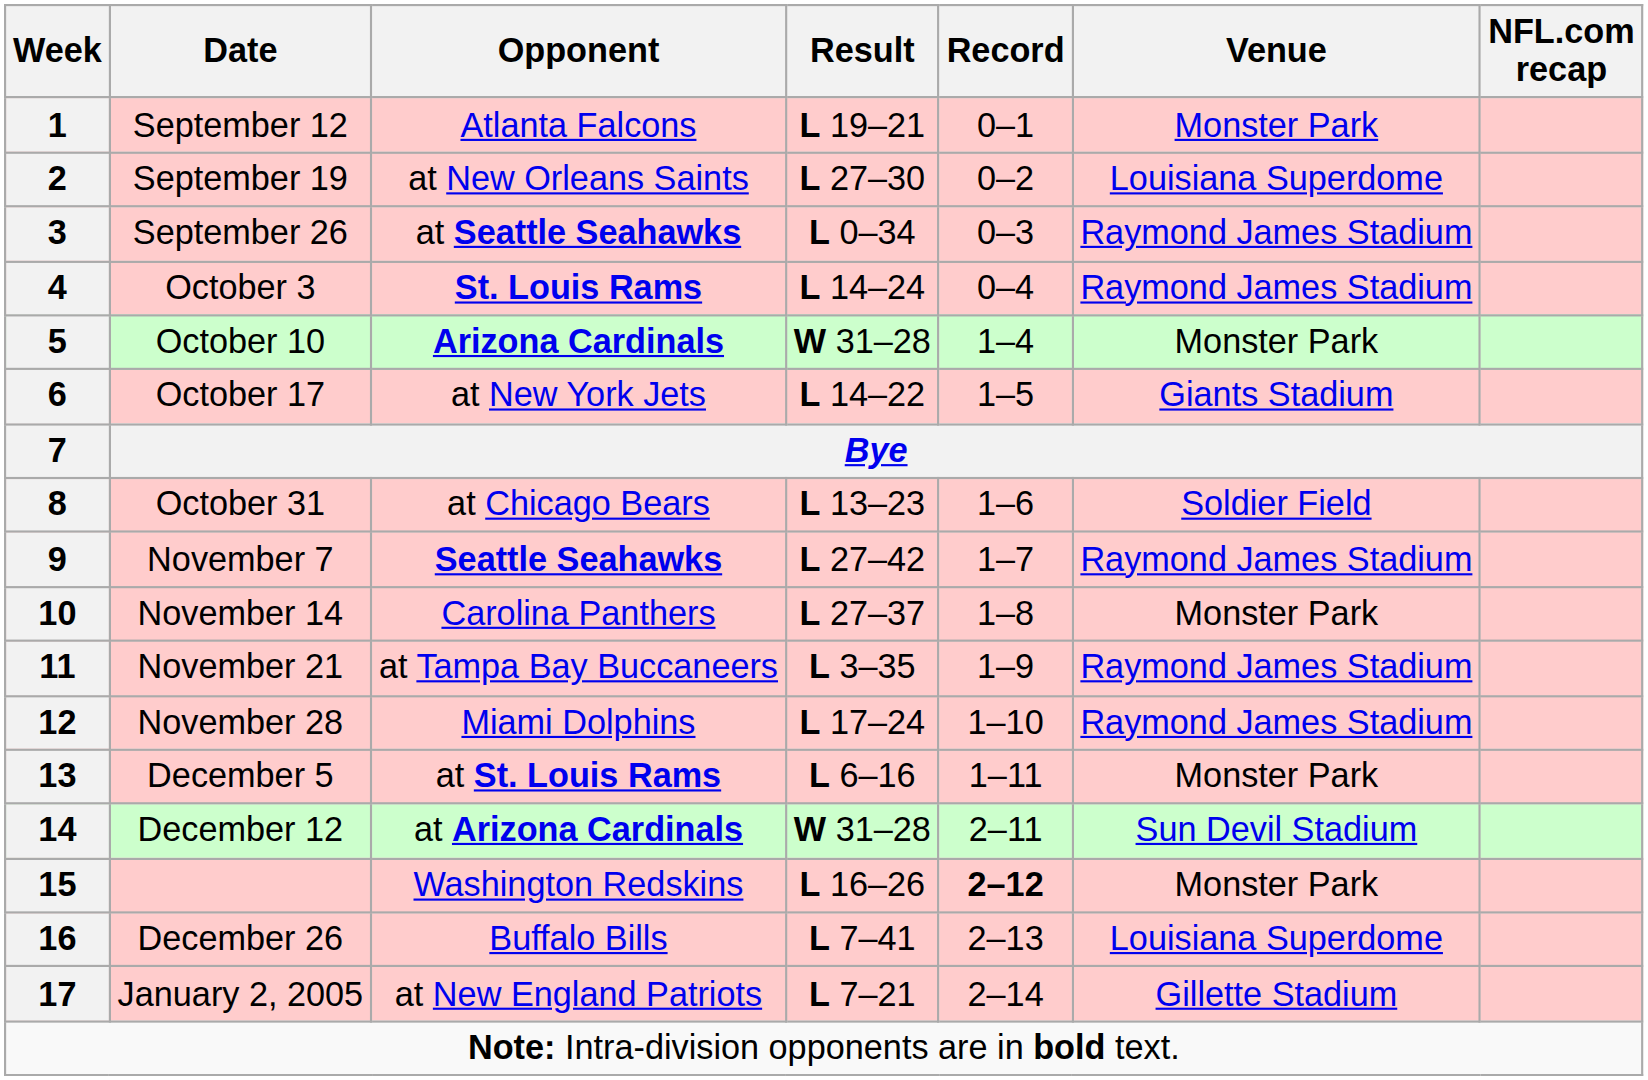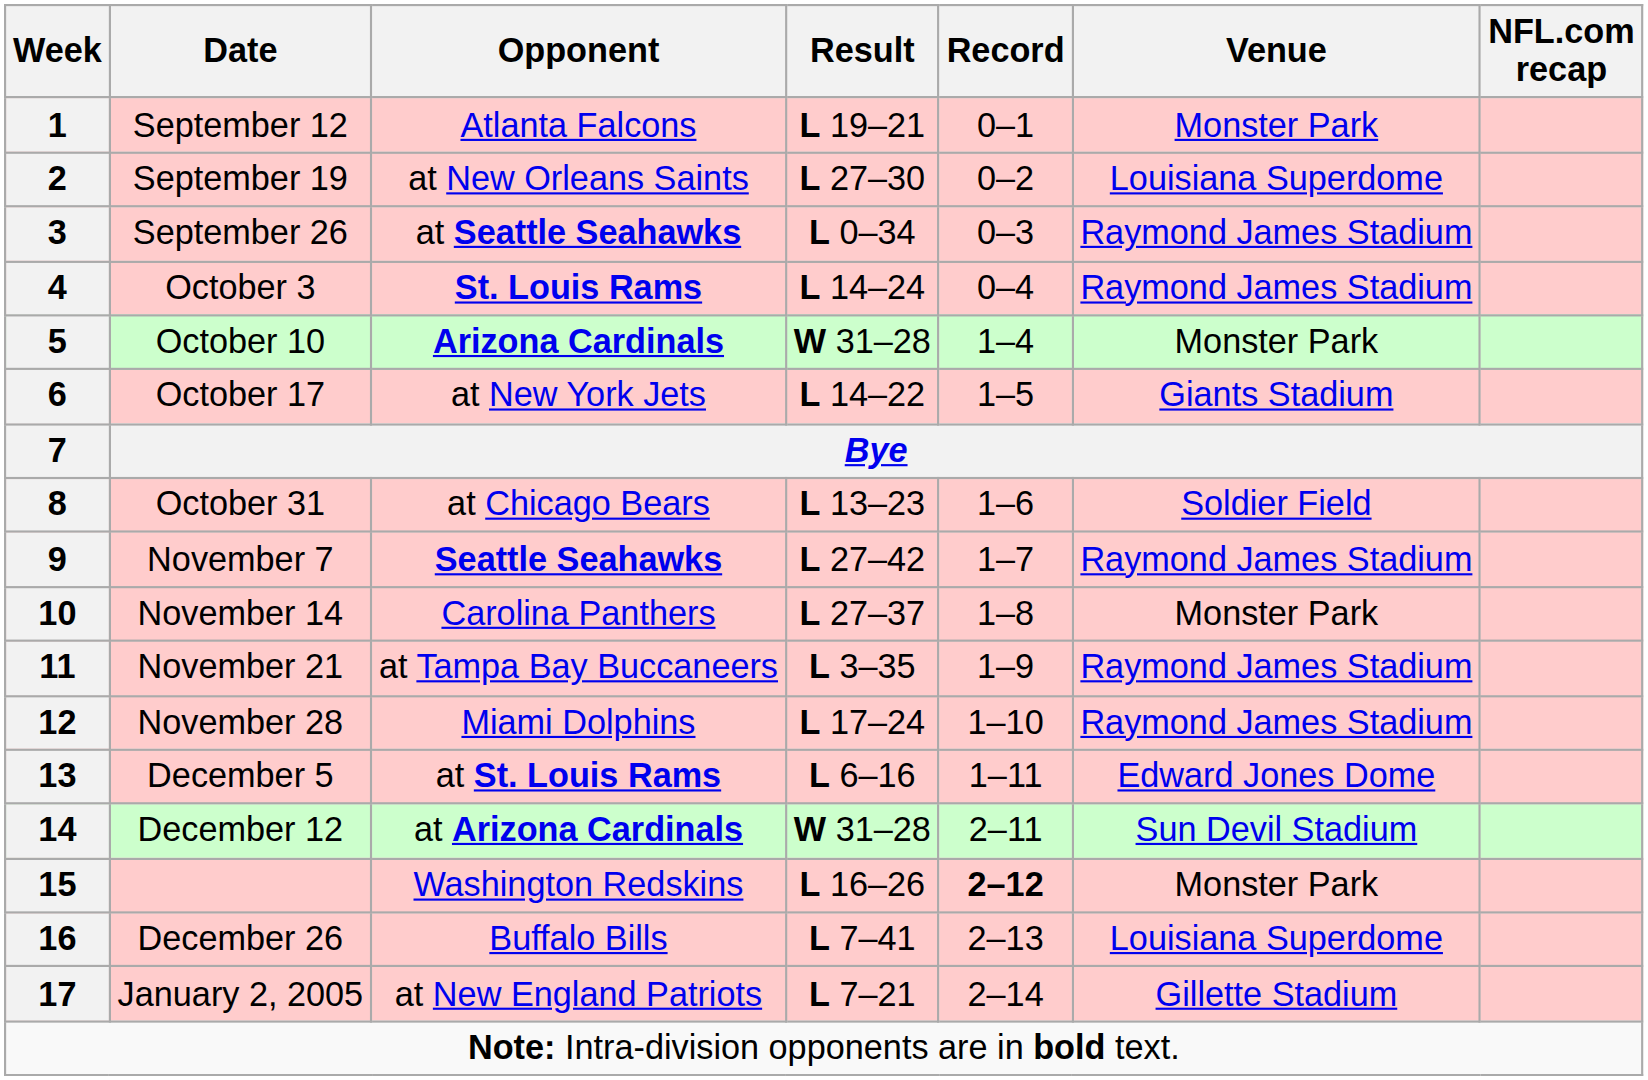(1276, 776) Monster Park -> (1276, 776) Edward Jones Dome
